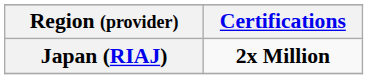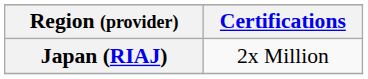(283, 55) bold -> (283, 55) normal
